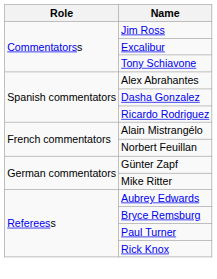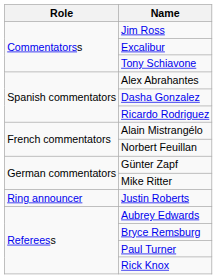+ row: (155, 198)
